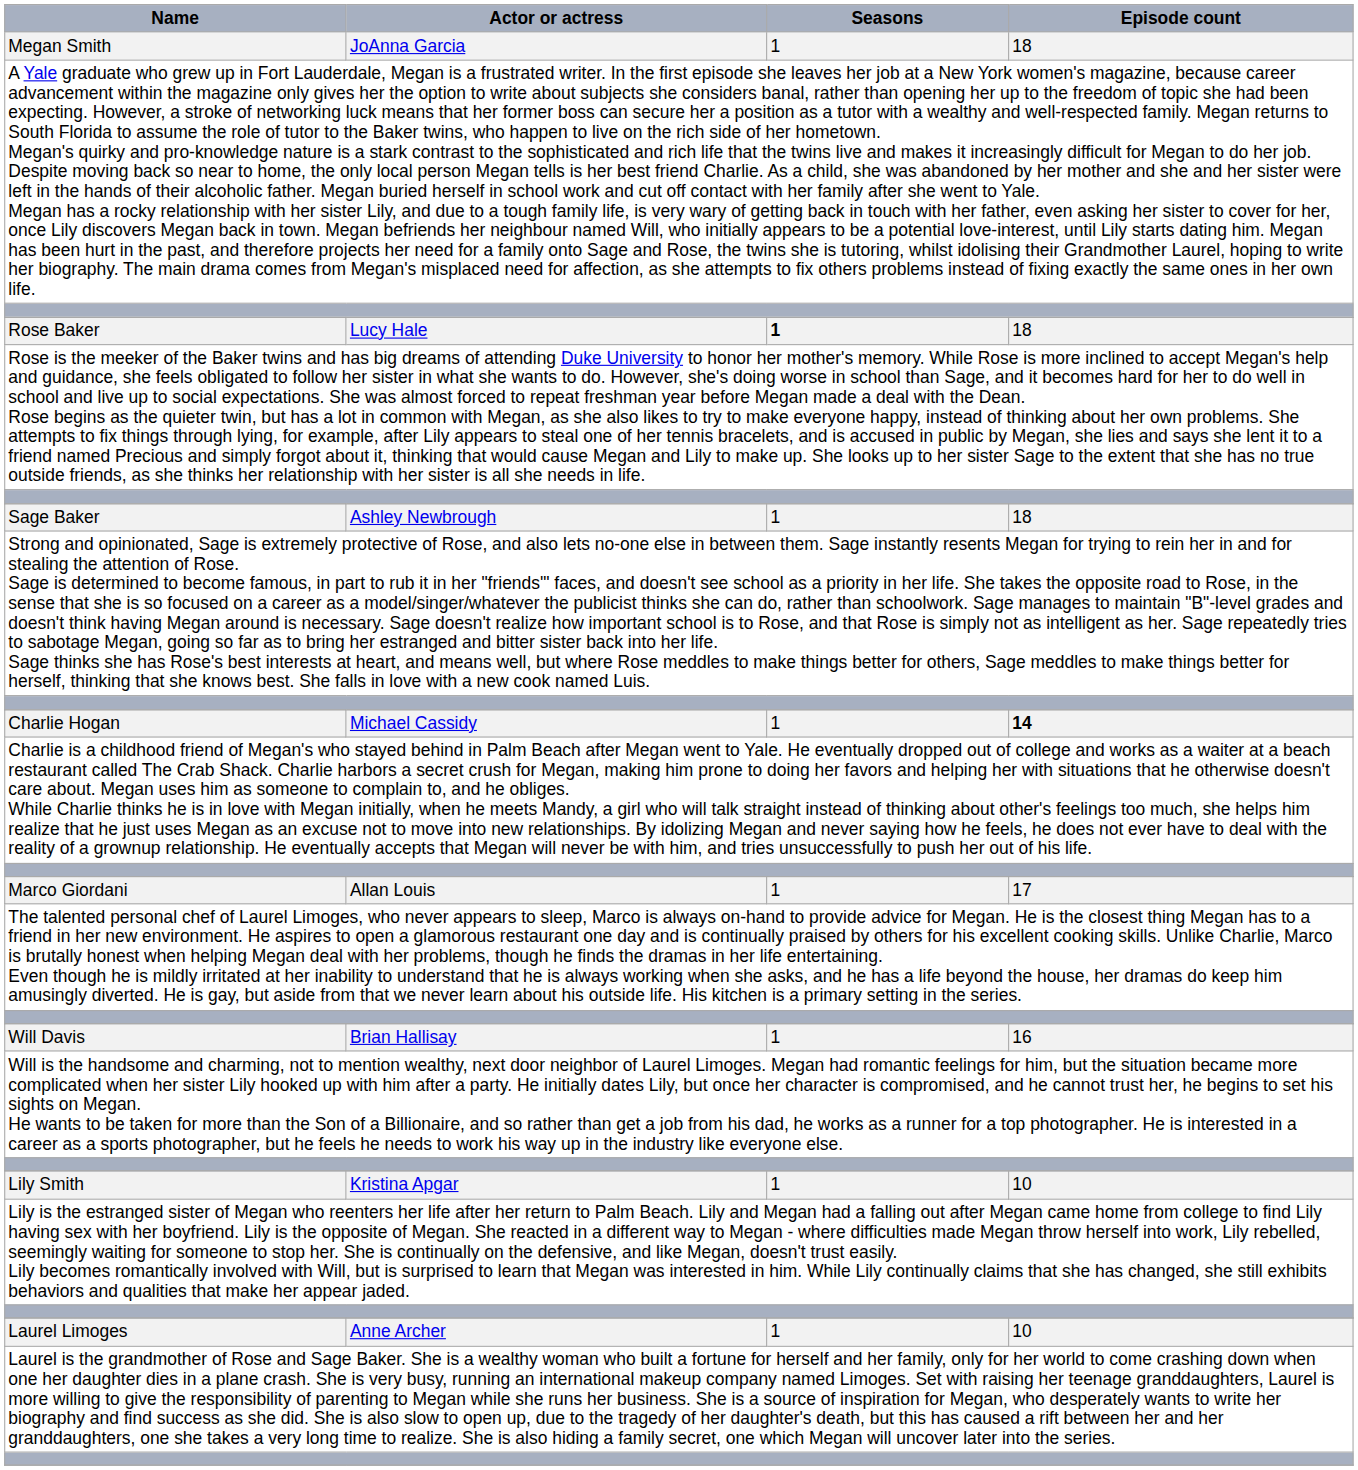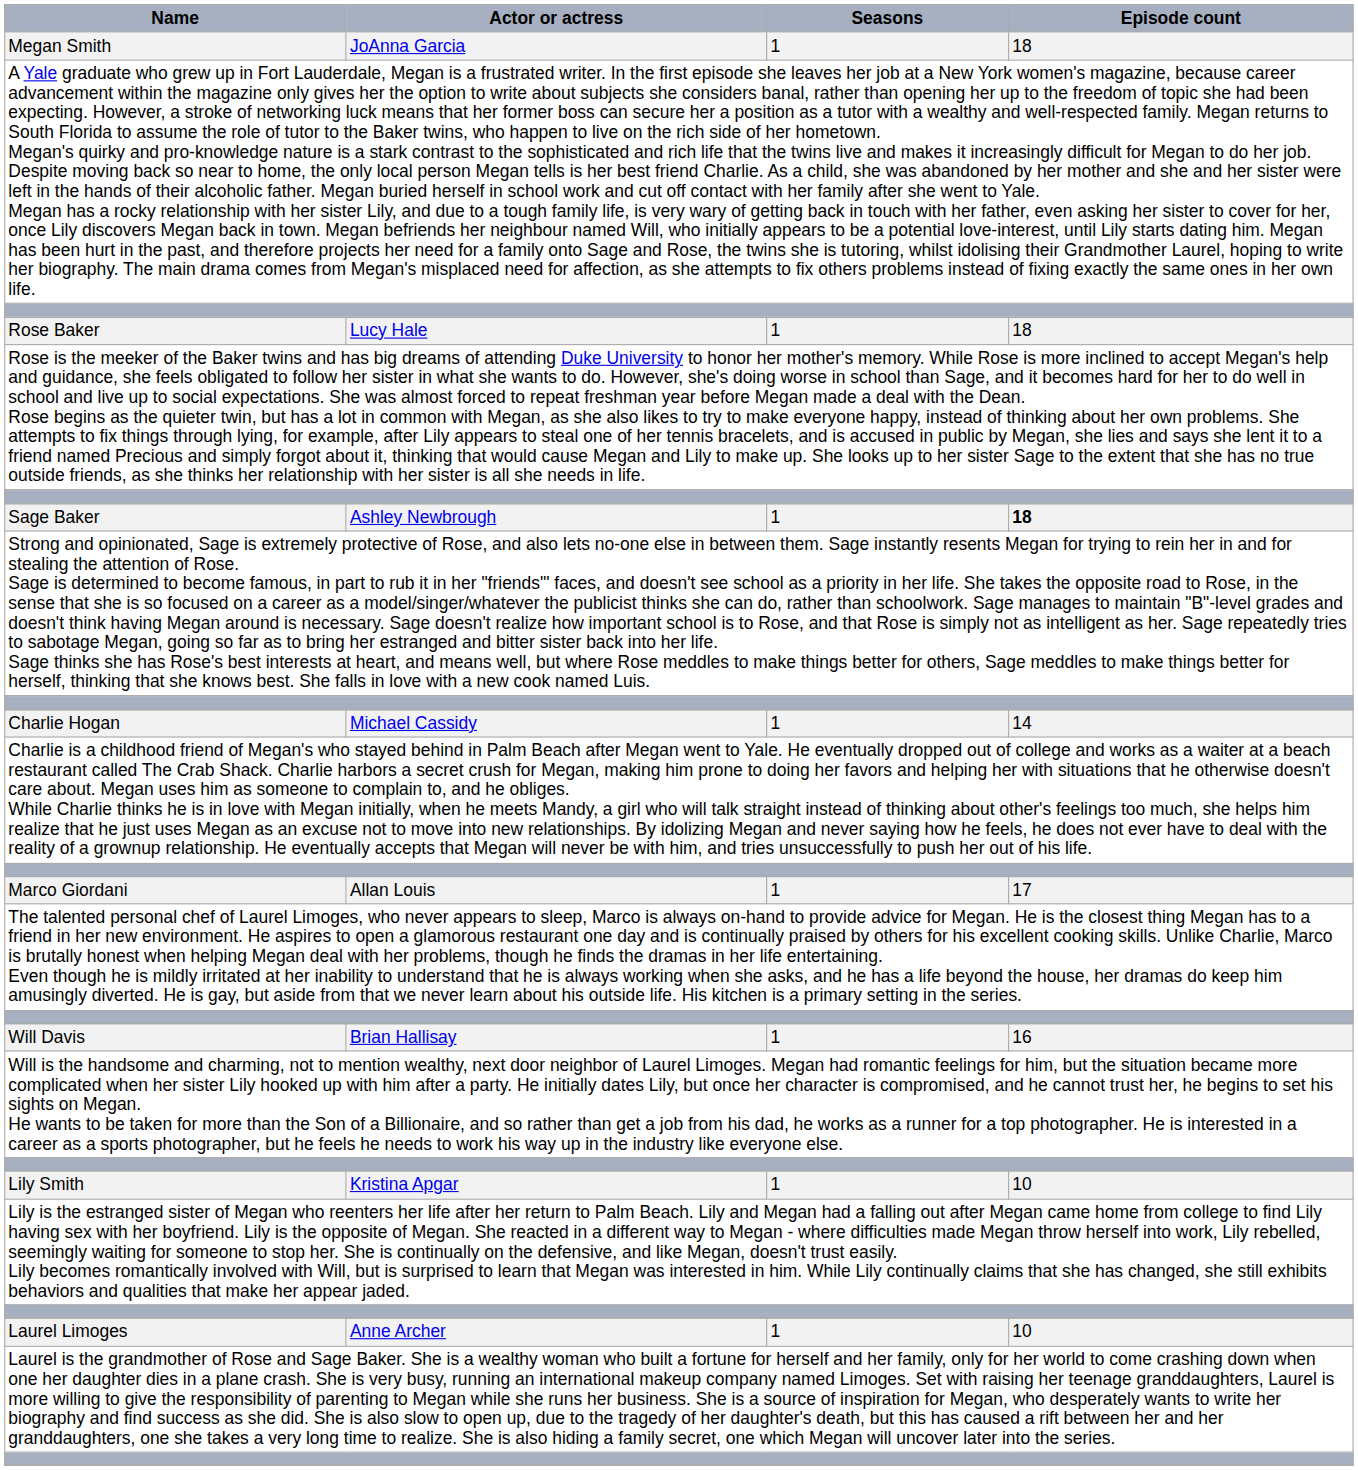(775, 330) bold -> (775, 330) normal
(1022, 517) normal -> (1022, 517) bold
(1022, 723) bold -> (1022, 723) normal
